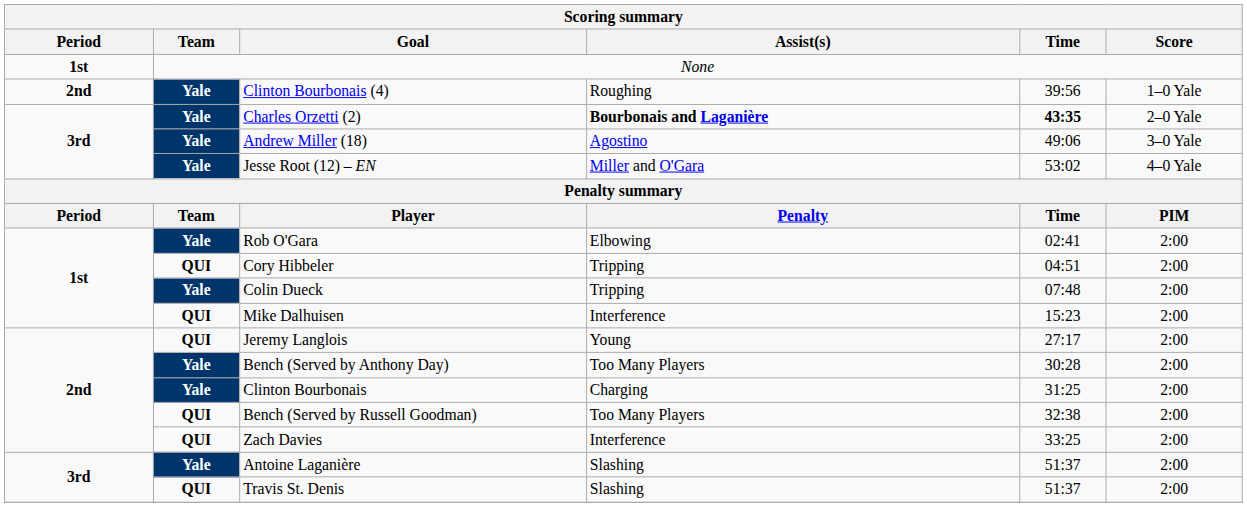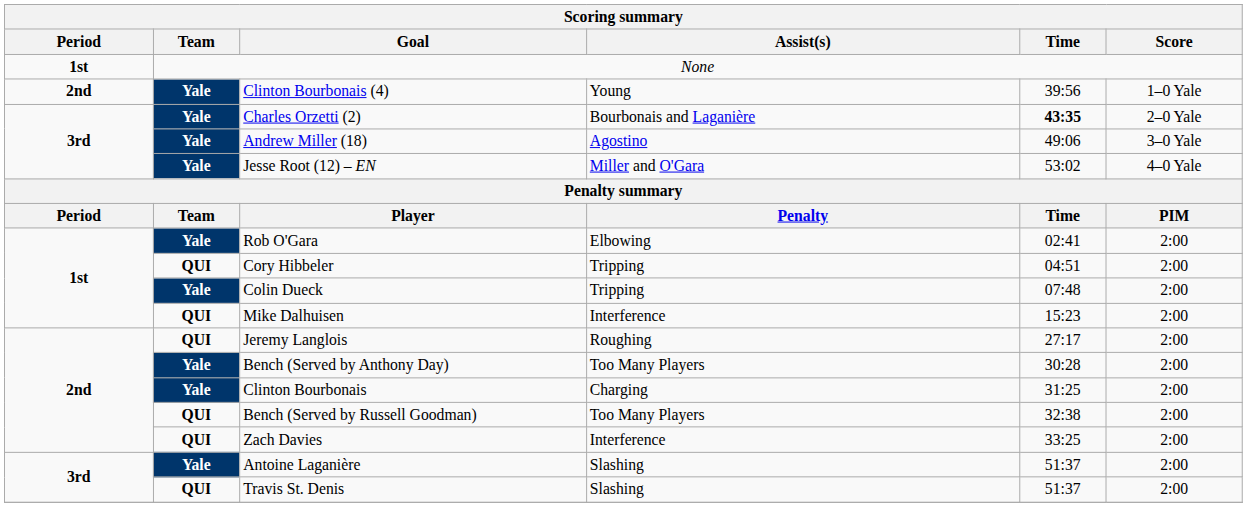(621, 91) Roughing -> (610, 91) Young
(679, 116) bold -> (673, 116) normal
(610, 340) Young -> (621, 340) Roughing
